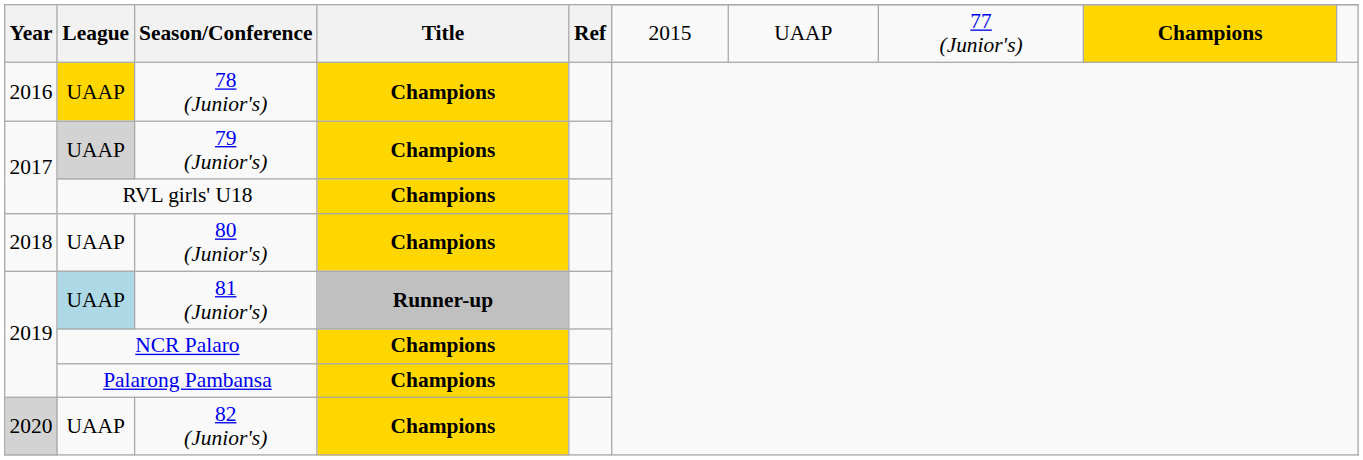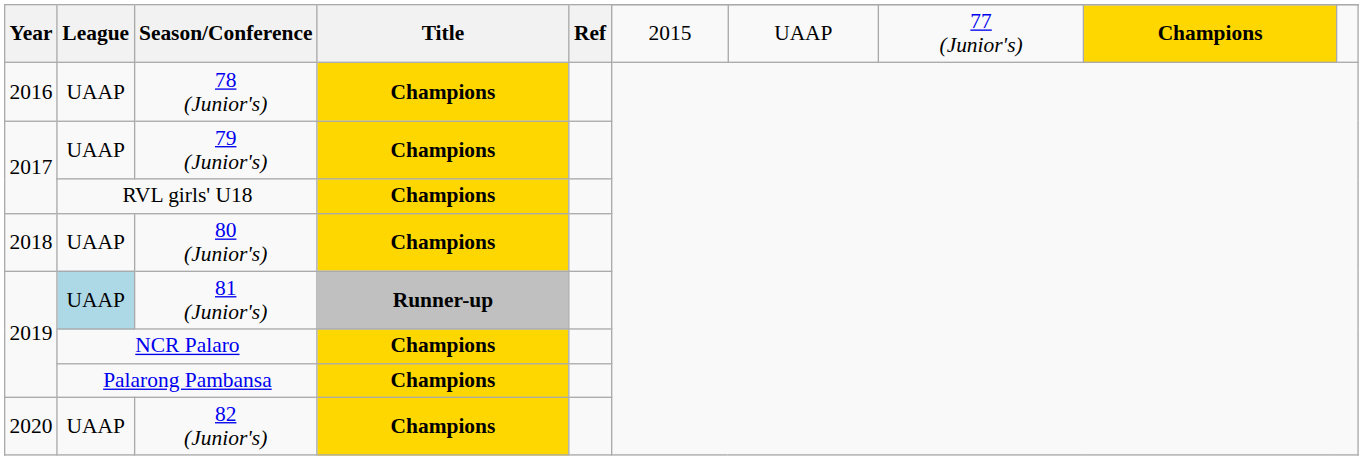(96, 91) gold background -> (96, 91) no background
(96, 149) lightgrey background -> (96, 149) no background
(31, 426) lightgrey background -> (31, 426) no background
